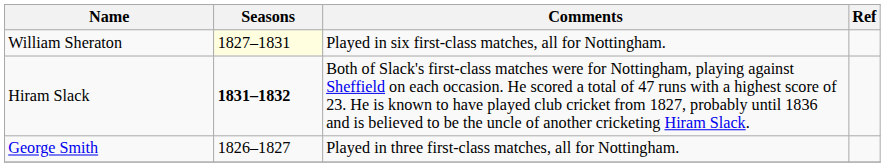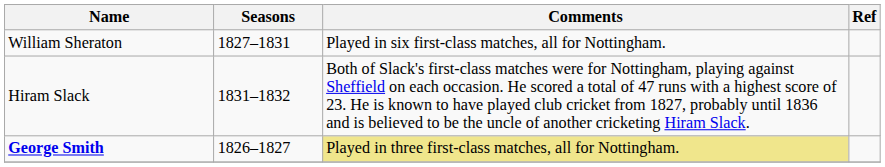(254, 42) lightyellow background -> (254, 42) no background
(254, 95) bold -> (254, 95) normal
(53, 148) normal -> (56, 148) bold
(503, 148) no background -> (503, 148) khaki background
